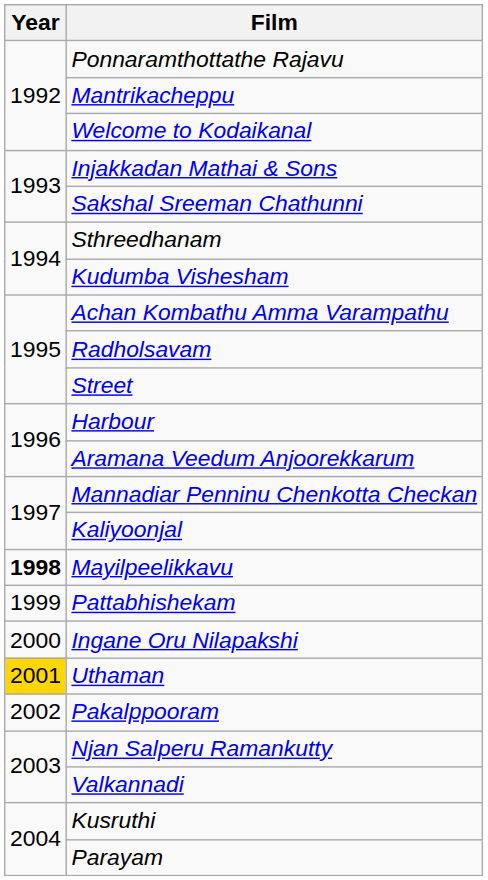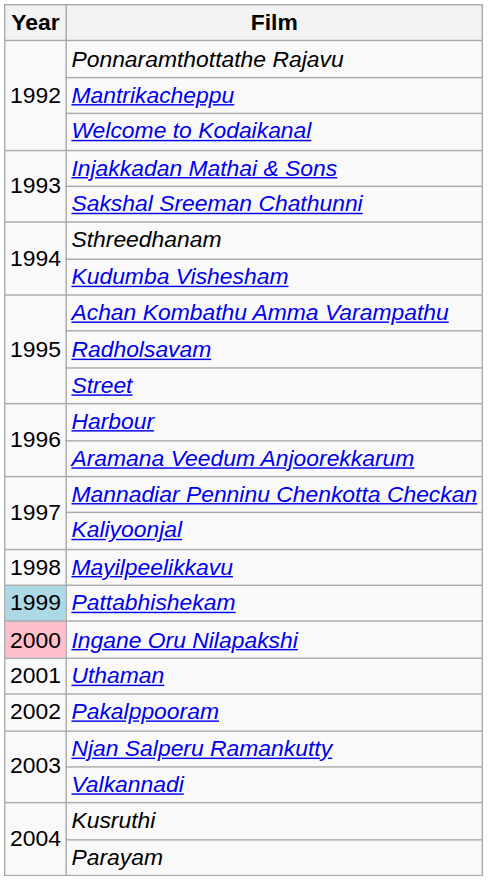(35, 566) bold -> (35, 566) normal
(35, 603) no background -> (35, 603) lightblue background
(35, 639) no background -> (35, 639) pink background
(35, 675) gold background -> (35, 675) no background
